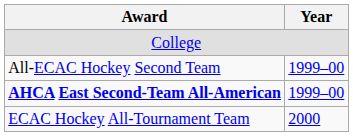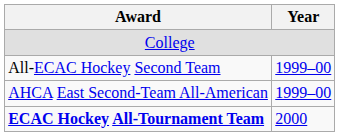(145, 93) bold -> (138, 93) normal
(129, 118) normal -> (136, 118) bold
